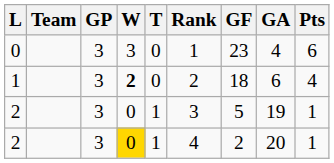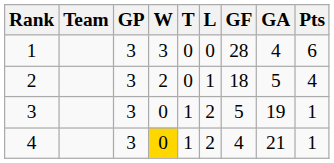columns swapped: (194, 19) <-> (16, 19)
(239, 50) 23 -> (239, 50) 28
(131, 81) bold -> (163, 81) normal
(276, 81) 6 -> (276, 81) 5
(239, 142) 2 -> (239, 142) 4
(276, 142) 20 -> (276, 142) 21
